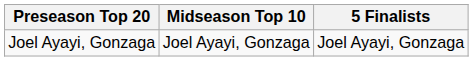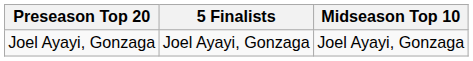columns swapped: (236, 17) <-> (391, 17)
